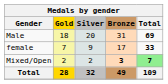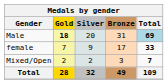(64, 36) normal -> (64, 36) bold
(150, 36) no background -> (150, 36) lightblue background
(121, 61) bold -> (121, 61) normal
(150, 61) lightgreen background -> (150, 61) no background
